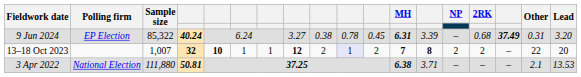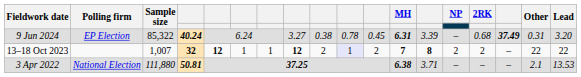(217, 51) 10 -> (217, 51) 12
(564, 51) 20 -> (564, 51) 22
